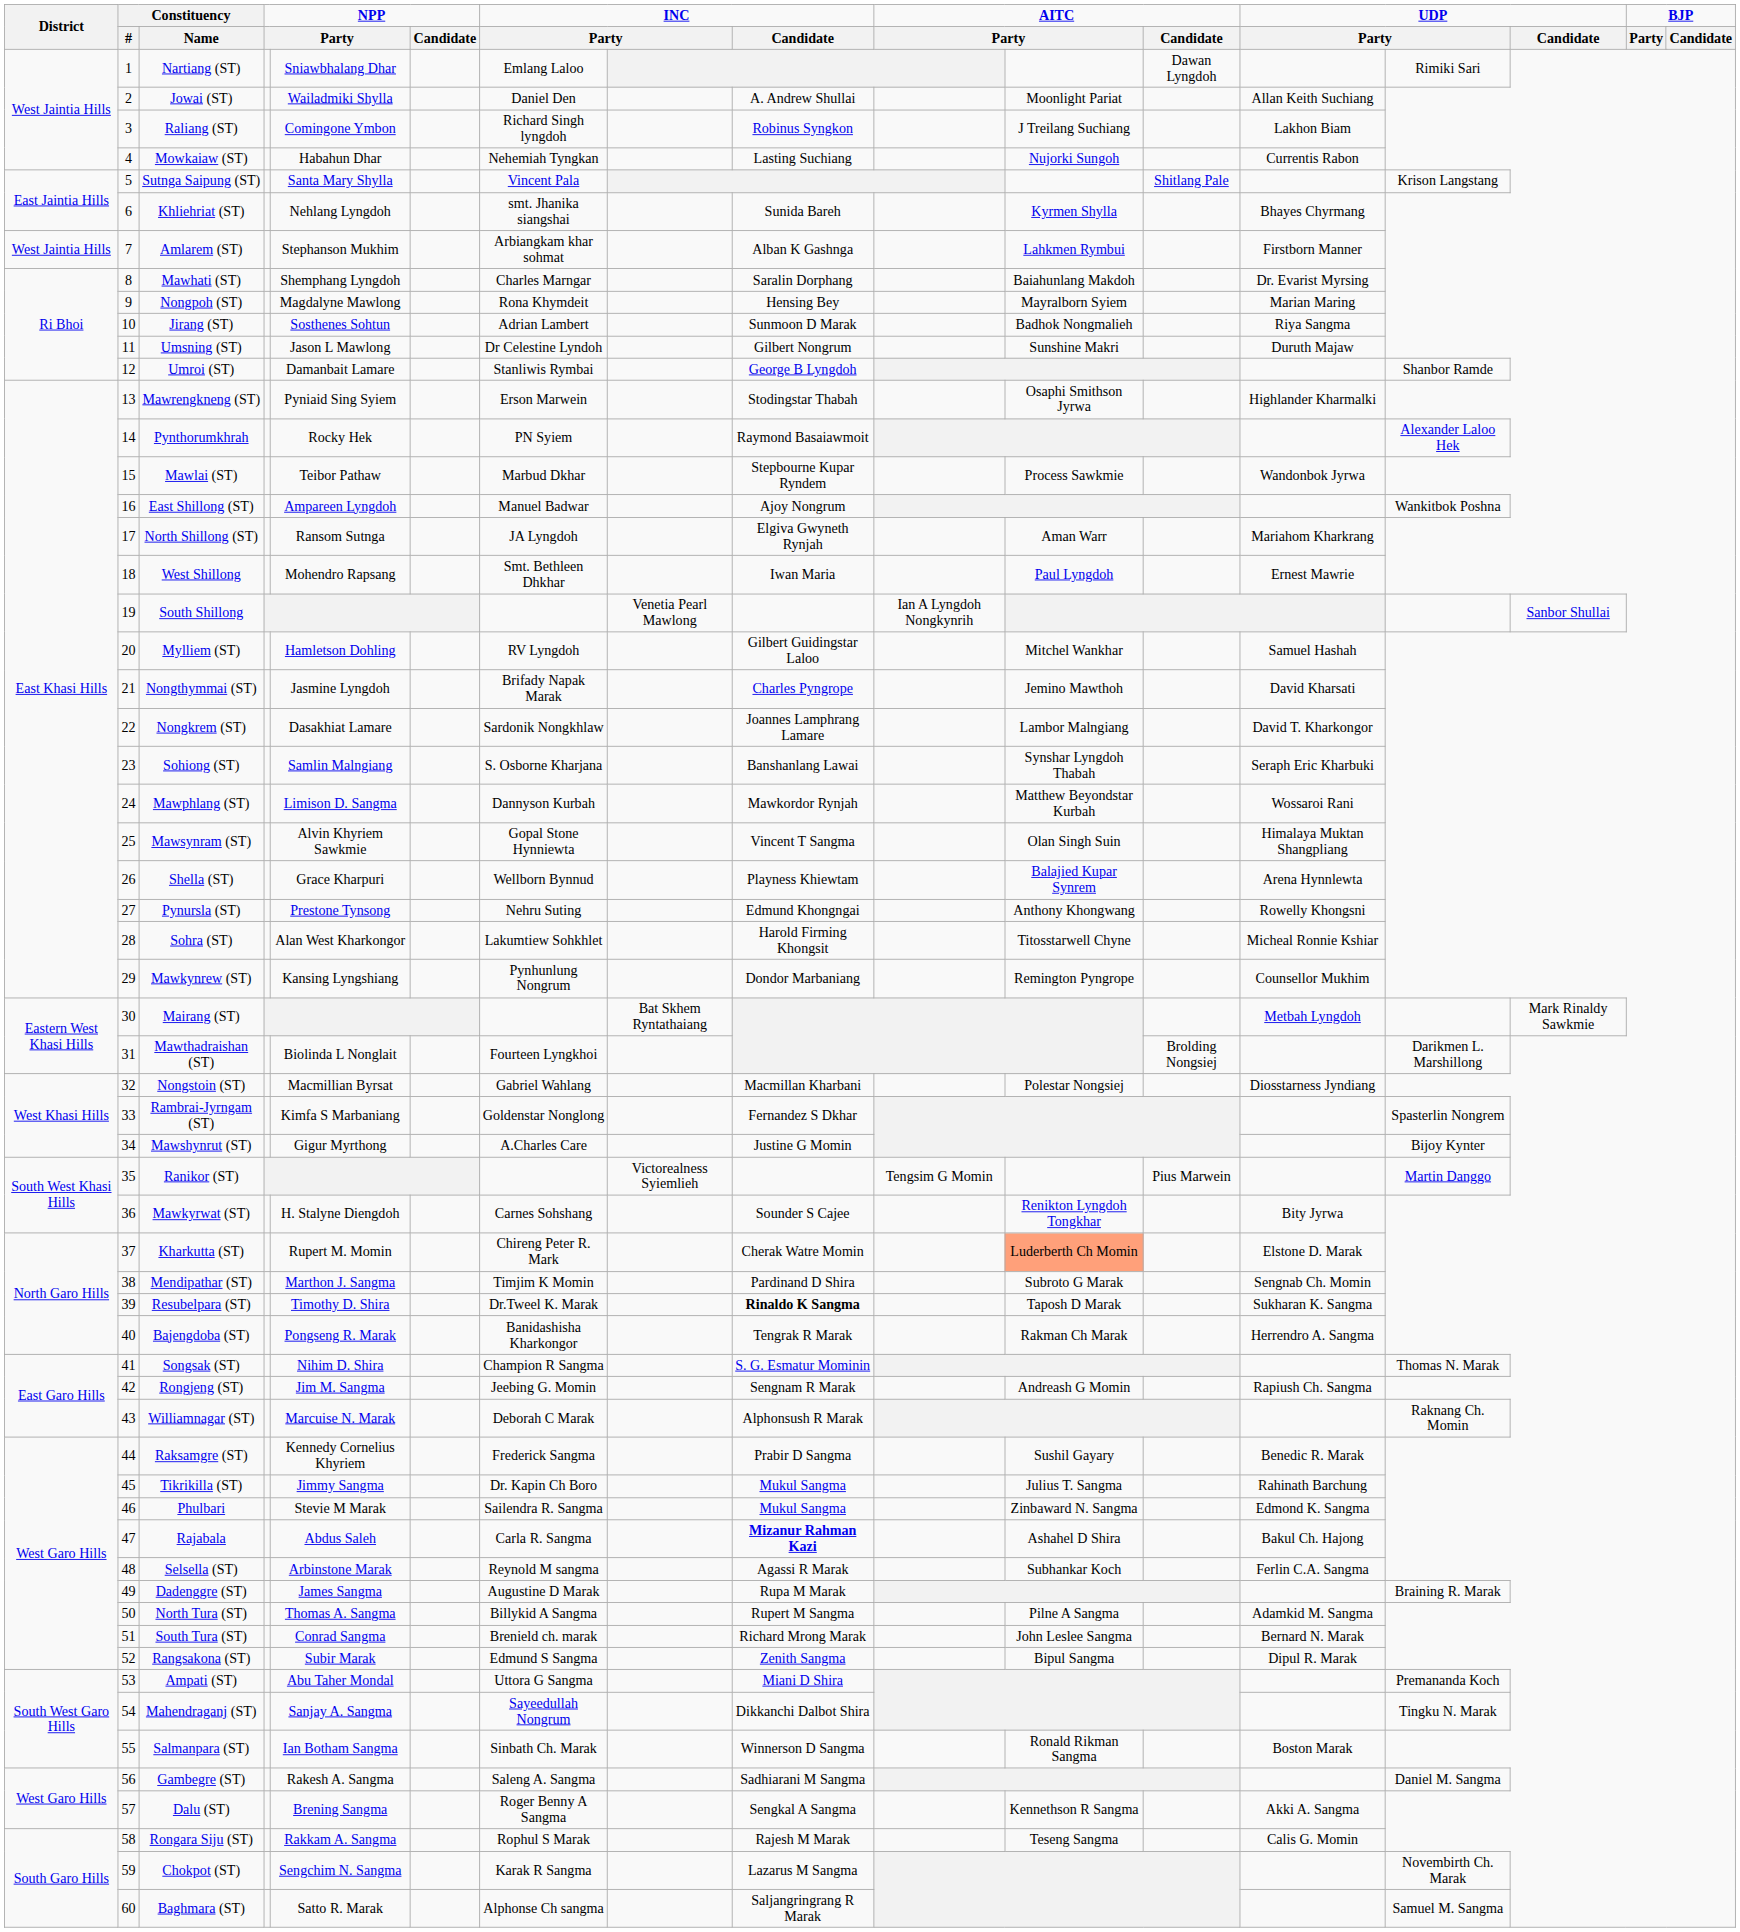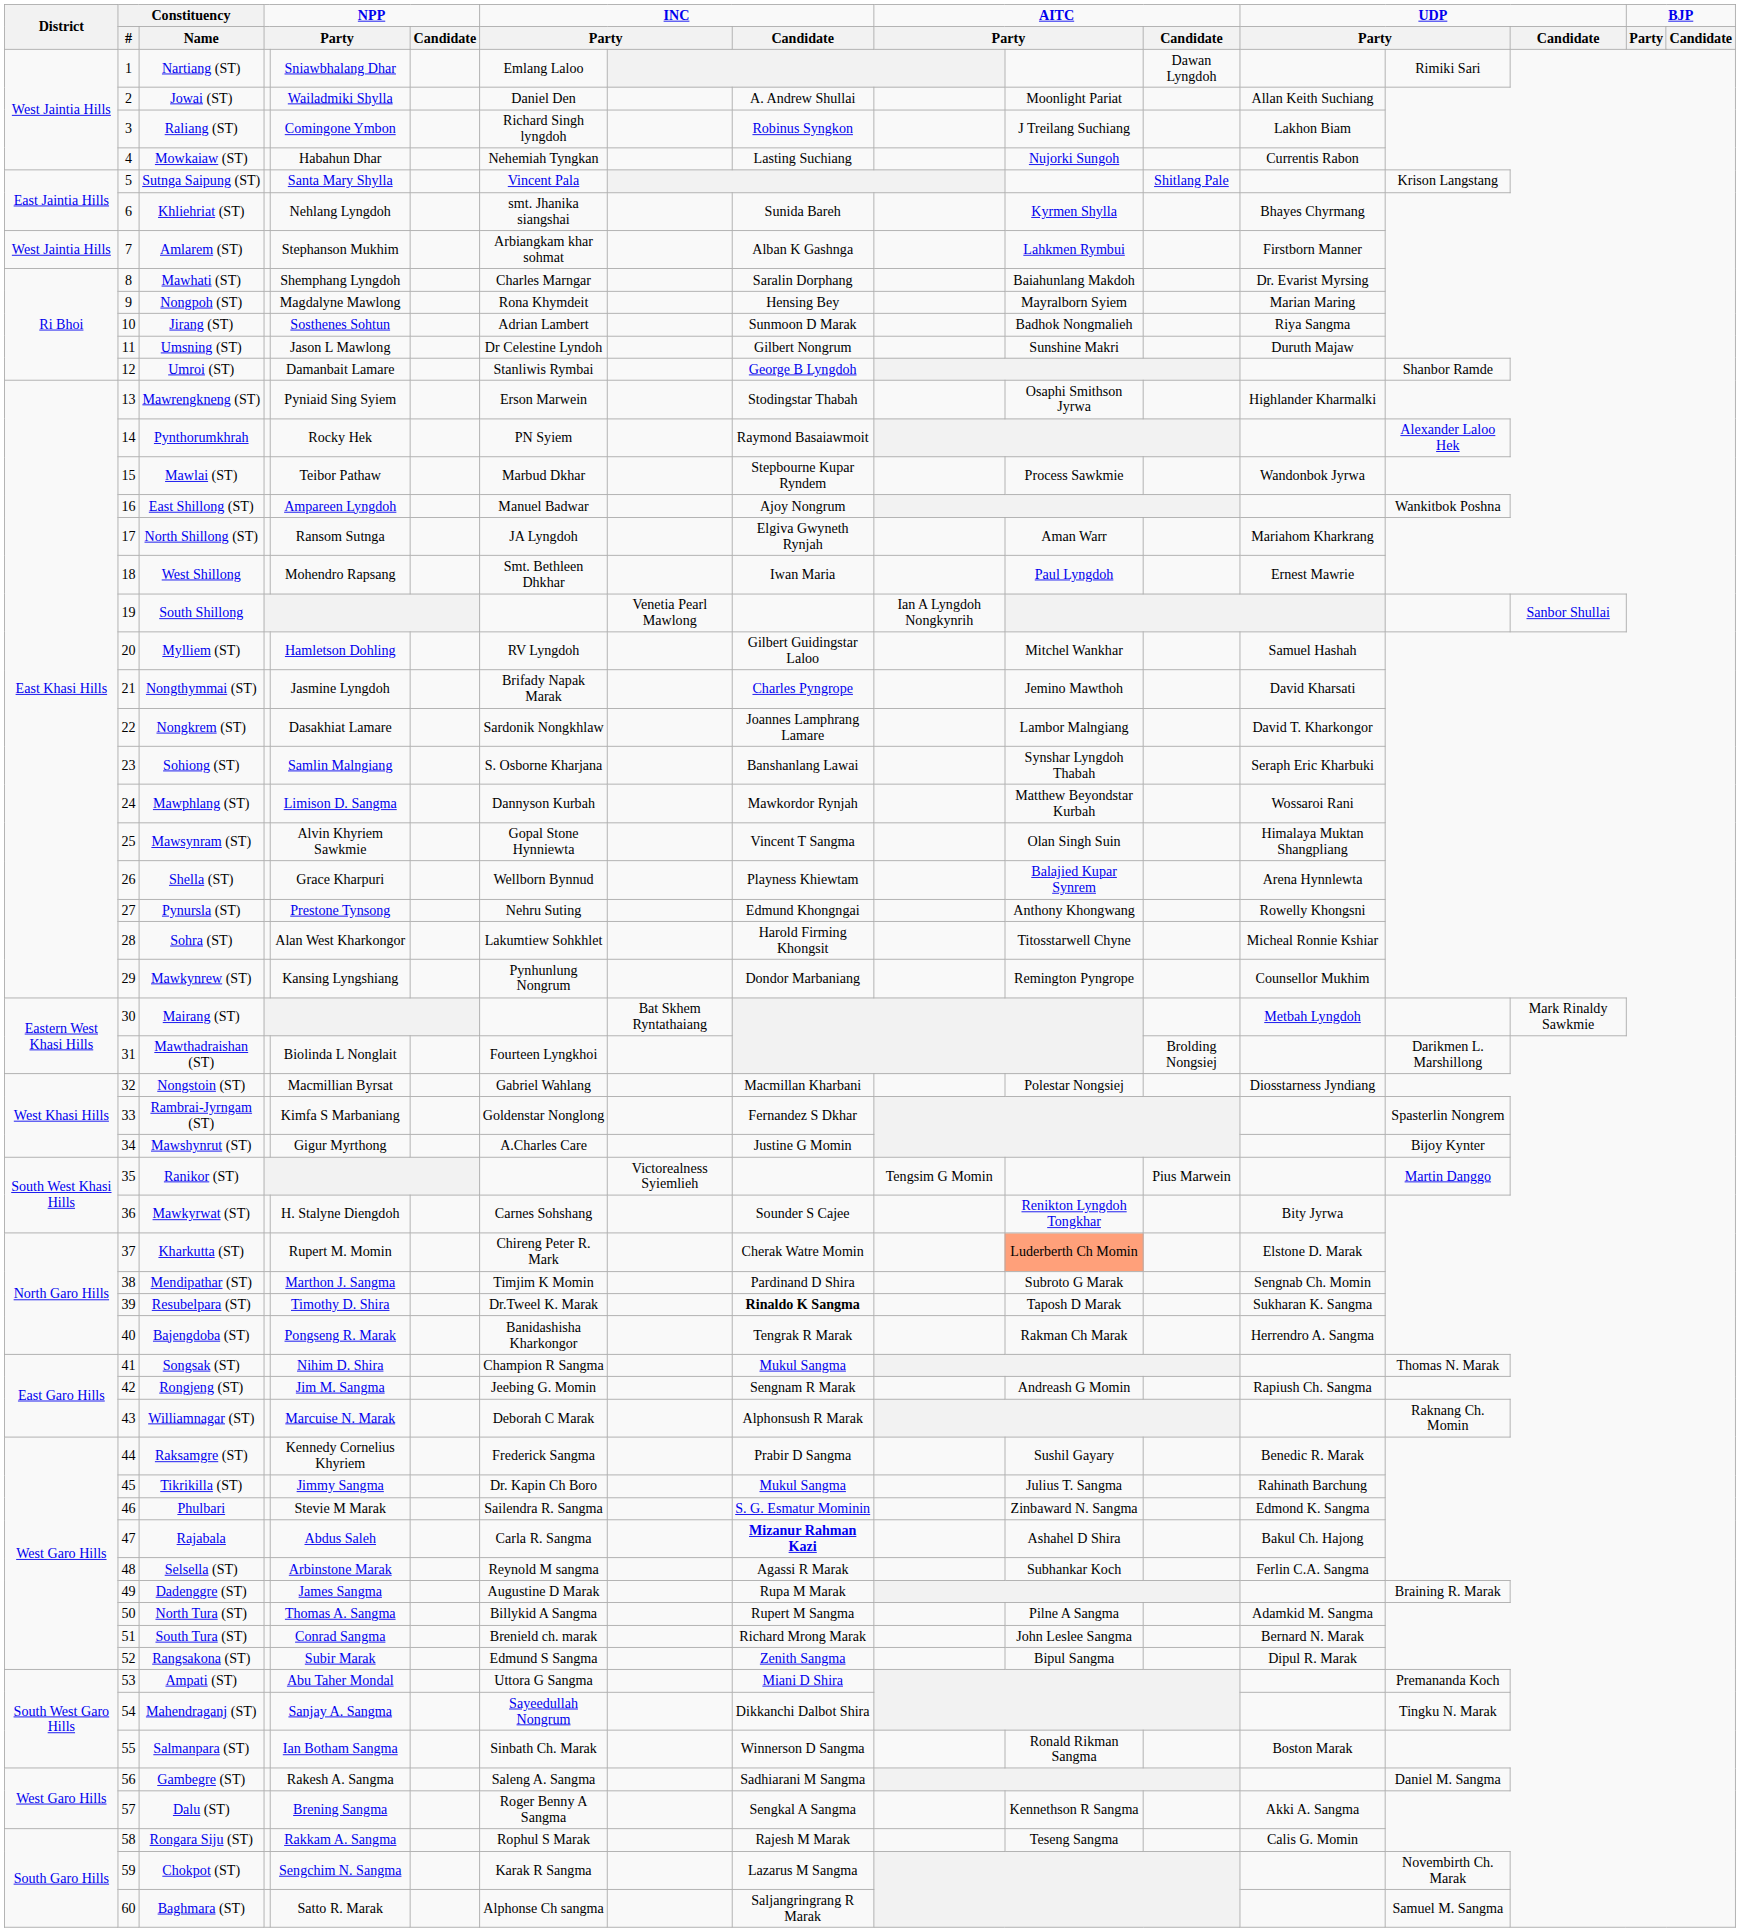(803, 1365) S. G. Esmatur Mominin -> (803, 1365) Mukul Sangma
(803, 1508) Mukul Sangma -> (803, 1508) S. G. Esmatur Mominin
